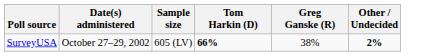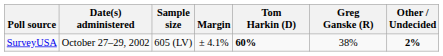+ column: (214, 25)
(207, 42) 66% -> (246, 42) 60%
